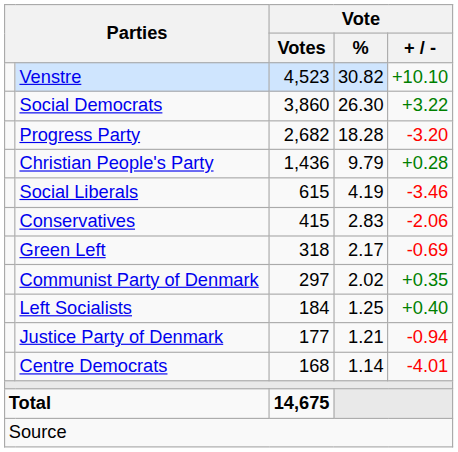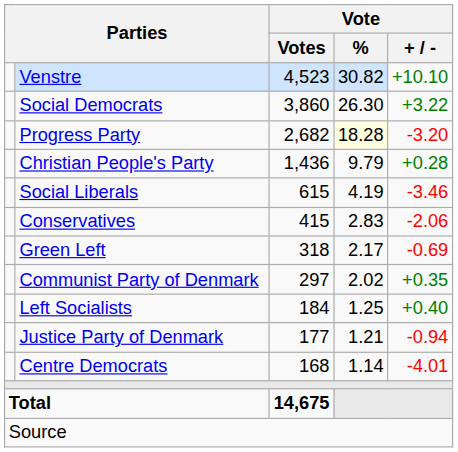(361, 134) no background -> (361, 134) lightyellow background
